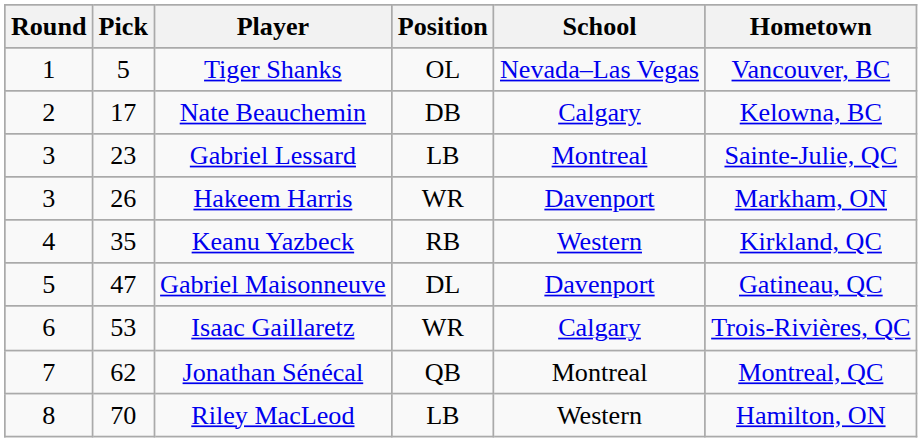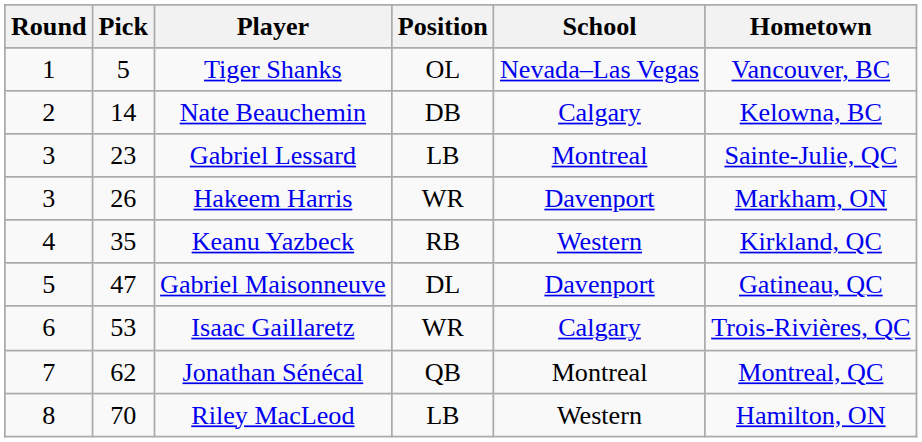(123, 112) 17 -> (123, 112) 14
